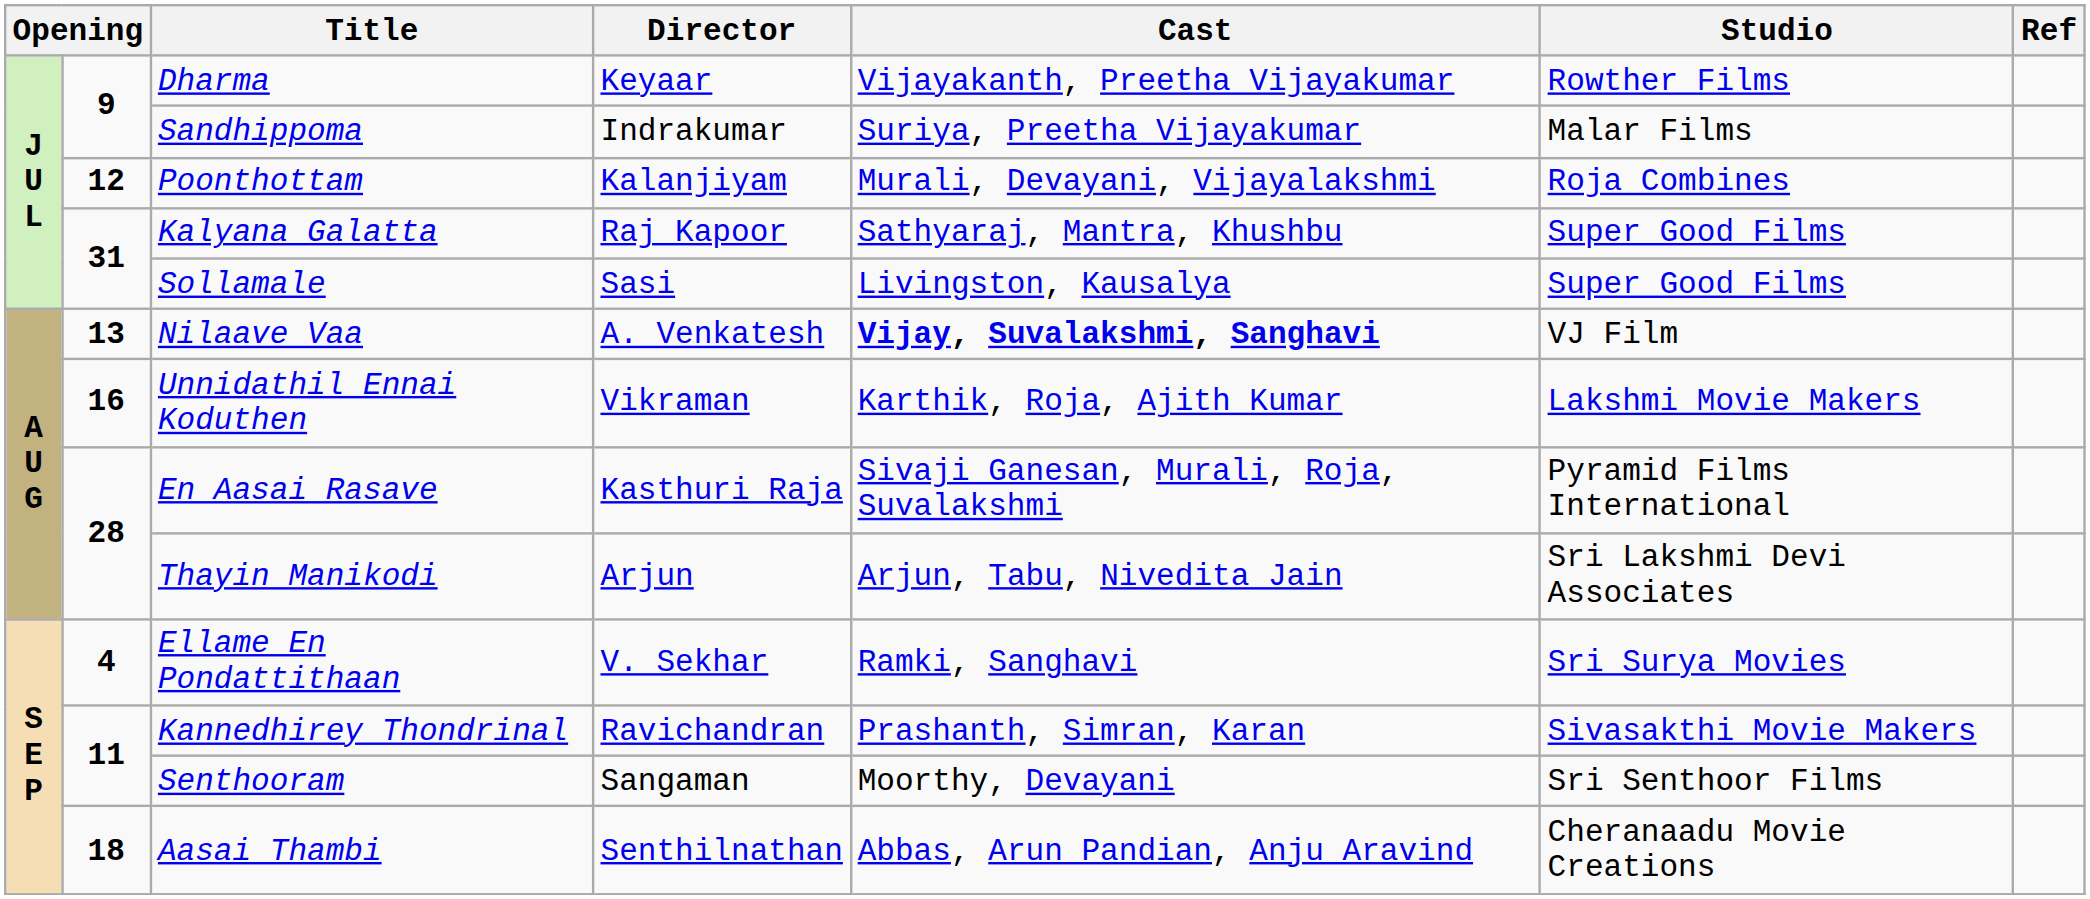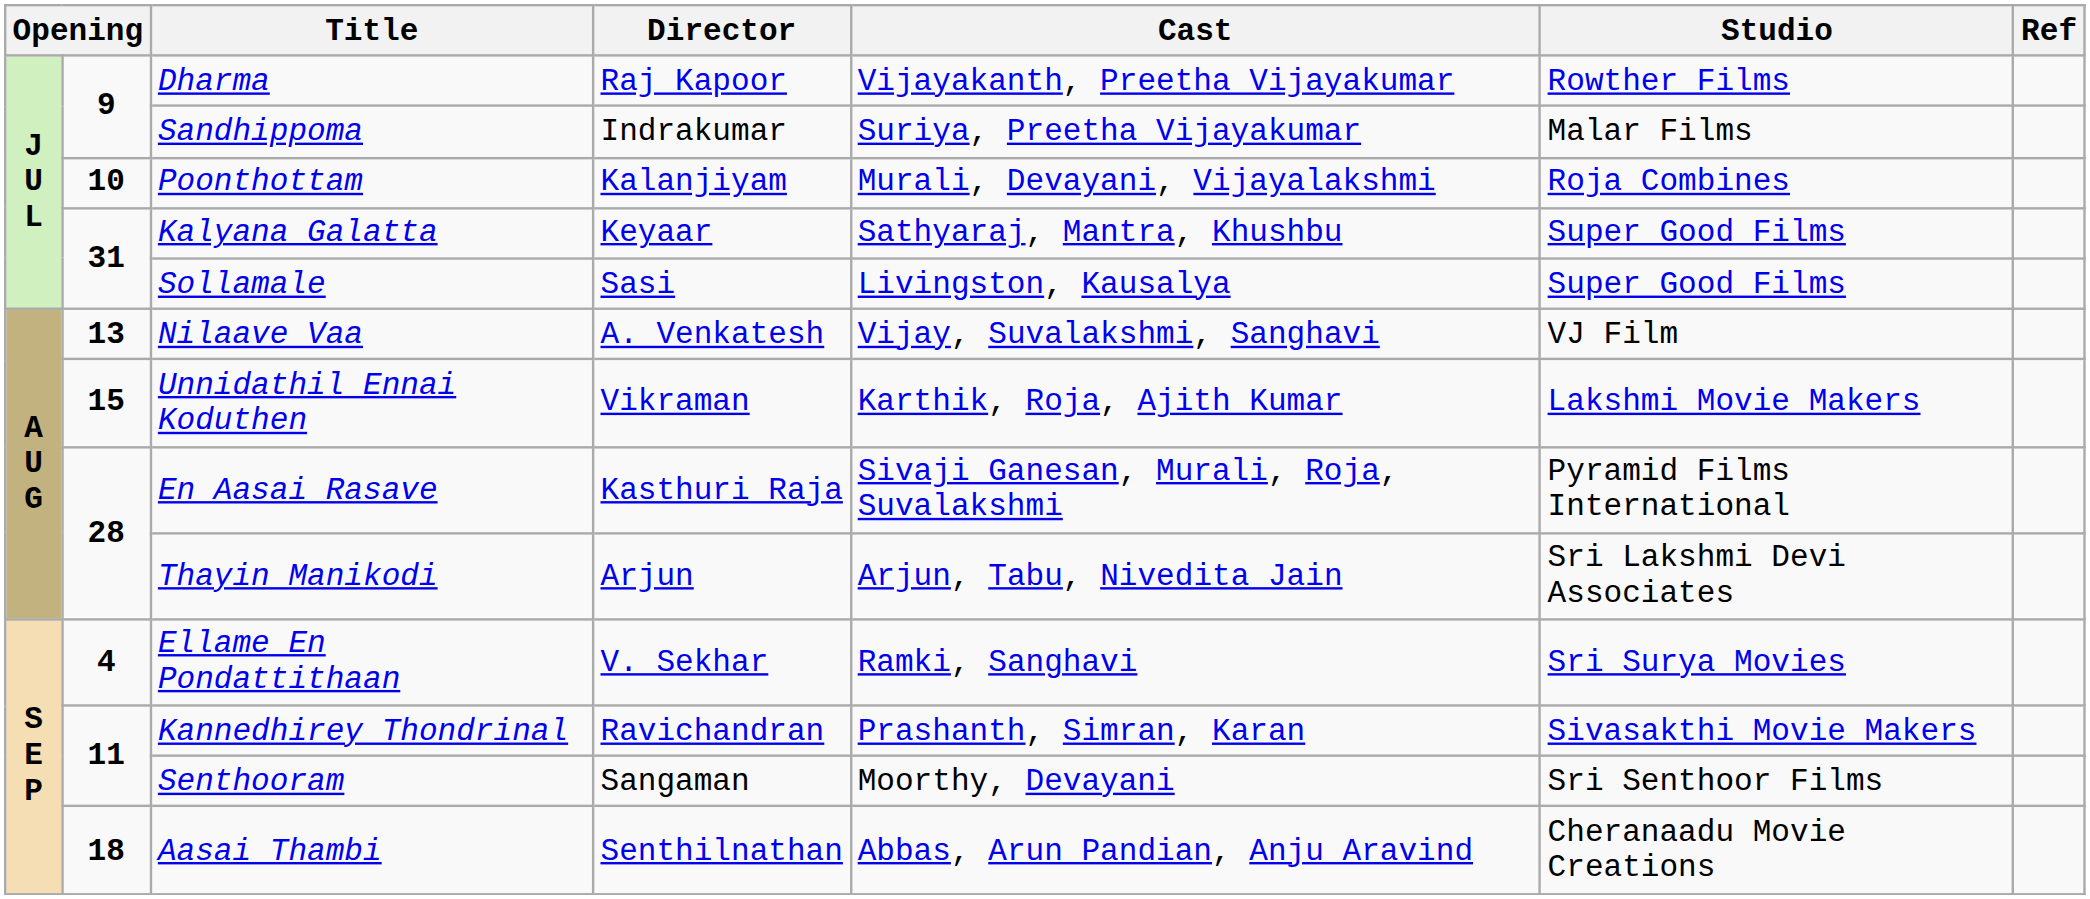(656, 81) Keyaar -> (694, 81) Raj Kapoor
(106, 182) 12 -> (106, 182) 10
(694, 233) Raj Kapoor -> (656, 233) Keyaar
(1119, 334) bold -> (1119, 334) normal
(106, 403) 16 -> (106, 403) 15
